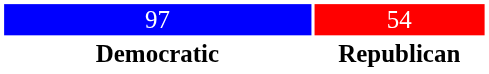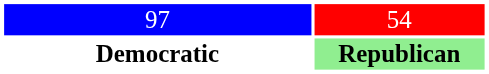(399, 53) no background -> (399, 53) lightgreen background
